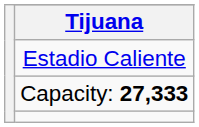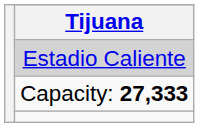(104, 57) no background -> (104, 57) lightgrey background
